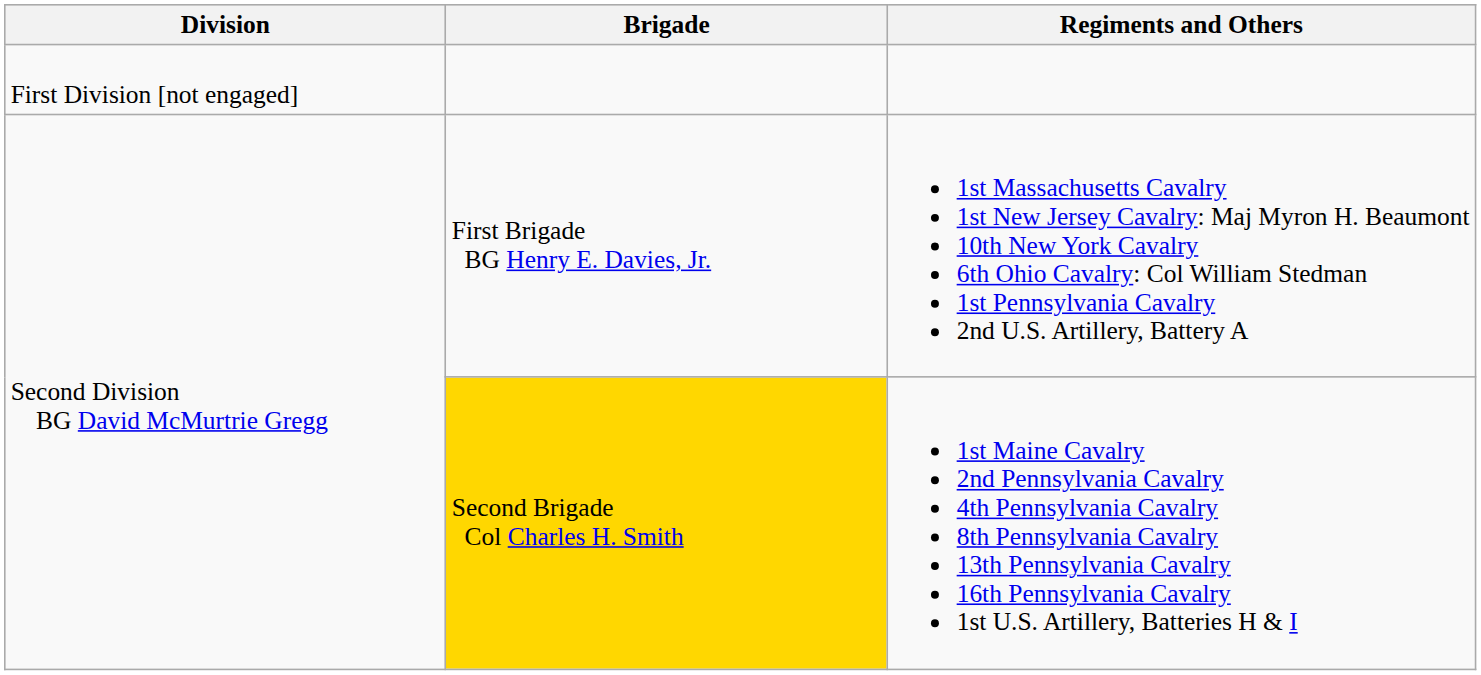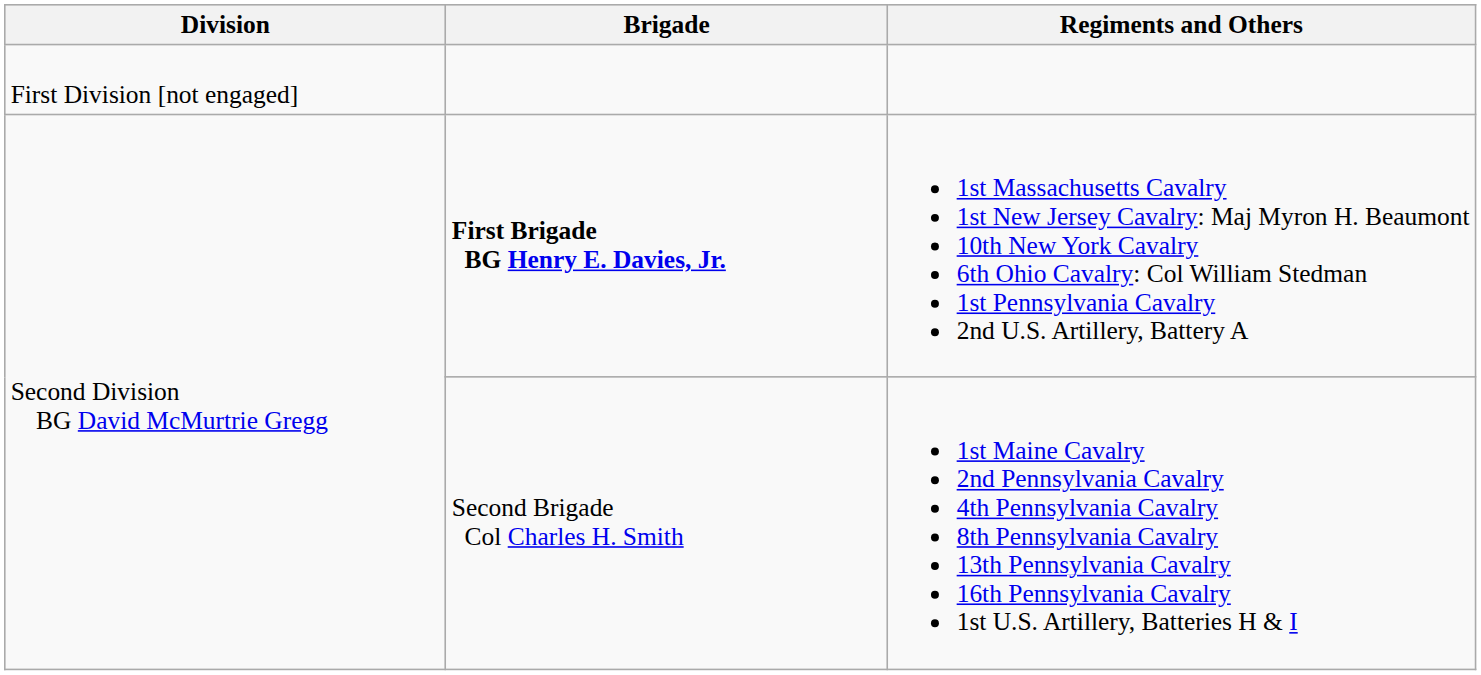(582, 245) normal -> (589, 245) bold
(568, 522) gold background -> (568, 522) no background
